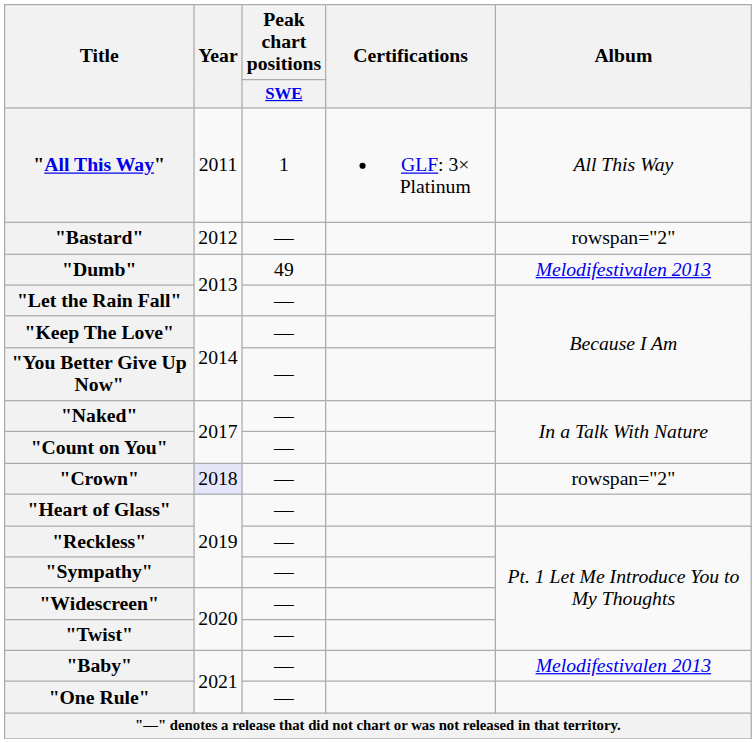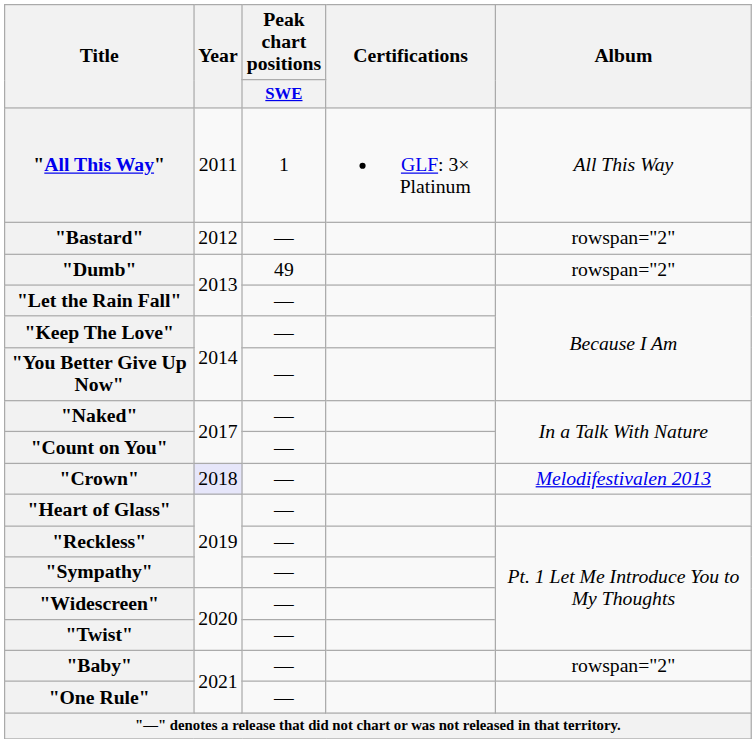(623, 269) Melodifestivalen 2013 -> (623, 269) rowspan="2"
(623, 478) rowspan="2" -> (623, 478) Melodifestivalen 2013
(623, 665) Melodifestivalen 2013 -> (623, 665) rowspan="2"
